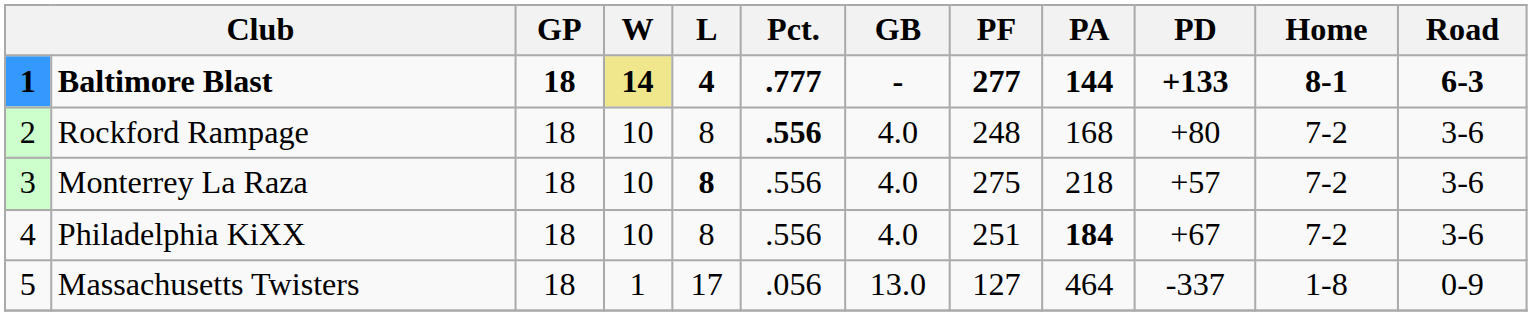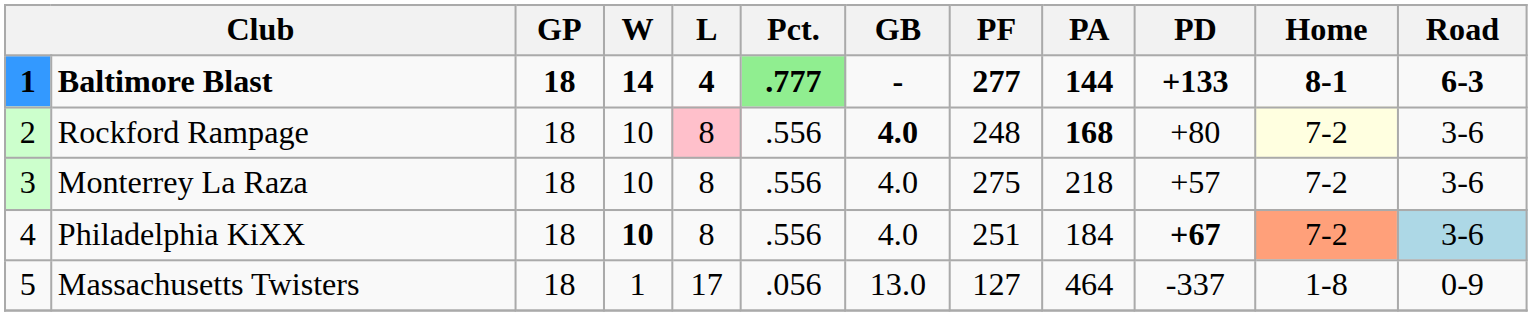(638, 81) khaki background -> (638, 81) no background
(793, 81) no background -> (793, 81) lightgreen background
(707, 132) no background -> (707, 132) pink background
(793, 132) bold -> (793, 132) normal
(898, 132) normal -> (898, 132) bold
(1089, 132) normal -> (1089, 132) bold
(1326, 132) no background -> (1326, 132) lightyellow background
(707, 183) bold -> (707, 183) normal
(638, 234) normal -> (638, 234) bold
(1089, 234) bold -> (1089, 234) normal
(1195, 234) normal -> (1195, 234) bold
(1326, 234) no background -> (1326, 234) lightsalmon background
(1462, 234) no background -> (1462, 234) lightblue background
